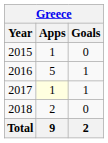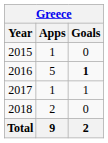(86, 71) normal -> (86, 71) bold
(52, 90) lightyellow background -> (52, 90) no background
